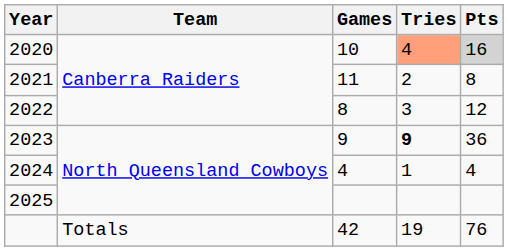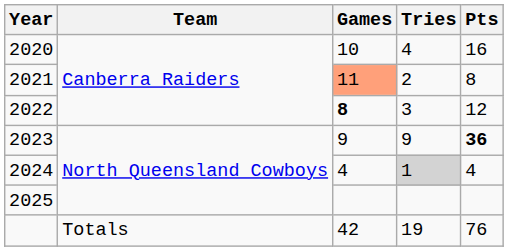(407, 50) lightsalmon background -> (407, 50) no background
(476, 50) lightgrey background -> (476, 50) no background
(348, 80) no background -> (348, 80) lightsalmon background
(342, 110) normal -> (342, 110) bold
(407, 140) bold -> (407, 140) normal
(476, 140) normal -> (476, 140) bold
(407, 170) no background -> (407, 170) lightgrey background
